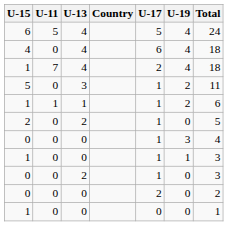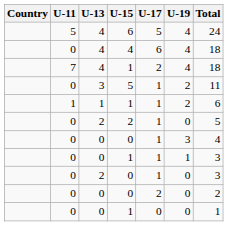columns swapped: (113, 13) <-> (19, 13)
